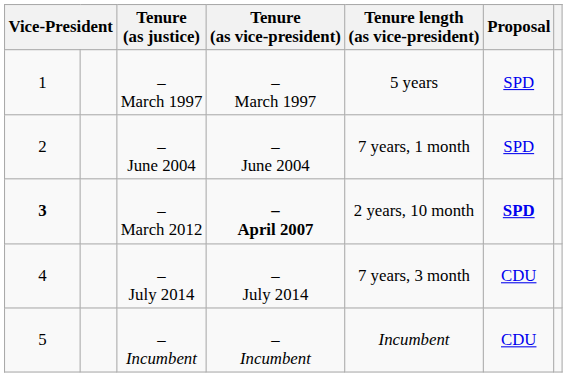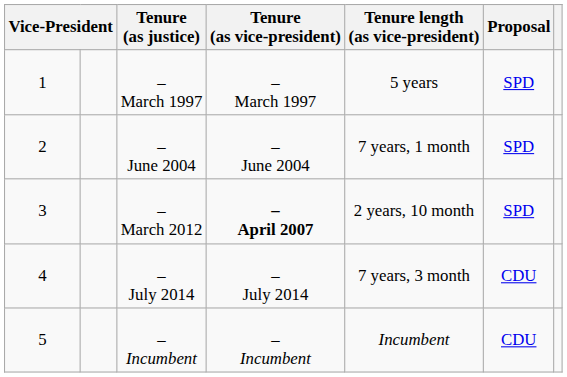(42, 211) bold -> (42, 211) normal
(519, 211) bold -> (519, 211) normal
